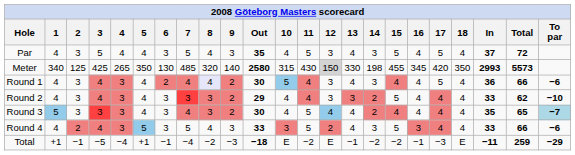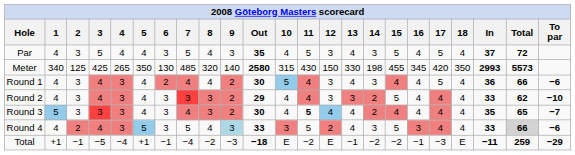(330, 67) lightgrey background -> (330, 67) no background
(210, 82) lavender background -> (210, 82) no background
(308, 112) normal -> (308, 112) bold
(555, 112) lightblue background -> (555, 112) no background
(232, 127) no background -> (232, 127) lightblue background
(522, 127) no background -> (522, 127) lightgrey background
